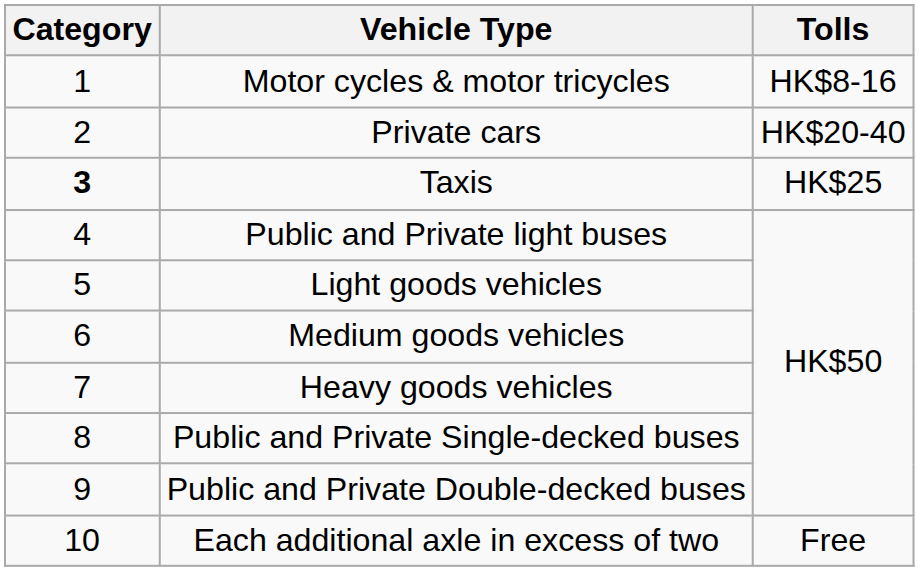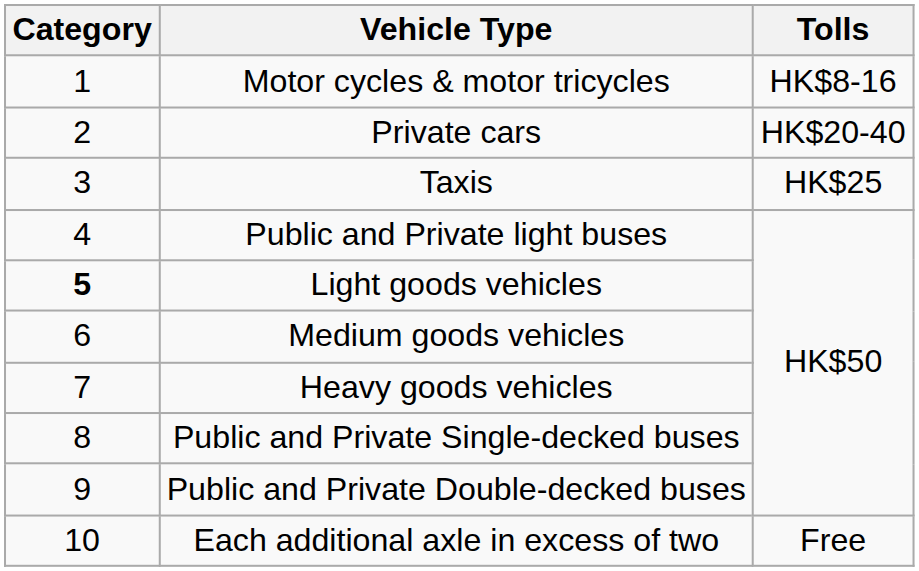(82, 183) bold -> (82, 183) normal
(82, 285) normal -> (82, 285) bold
